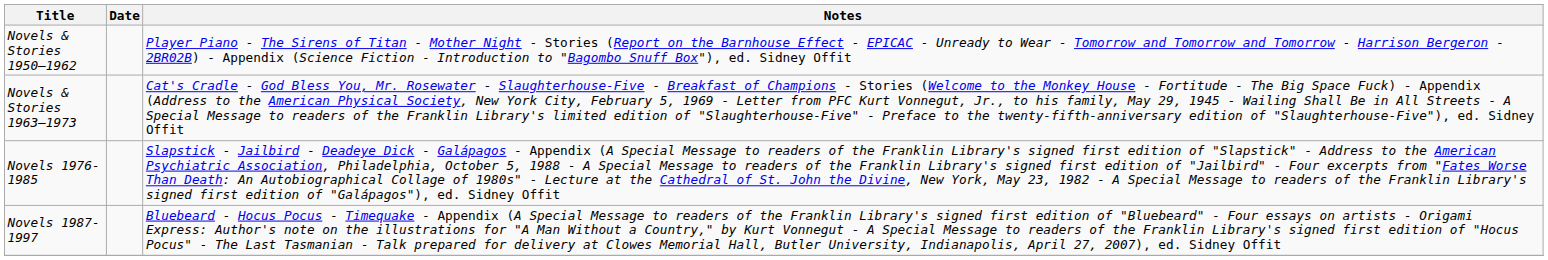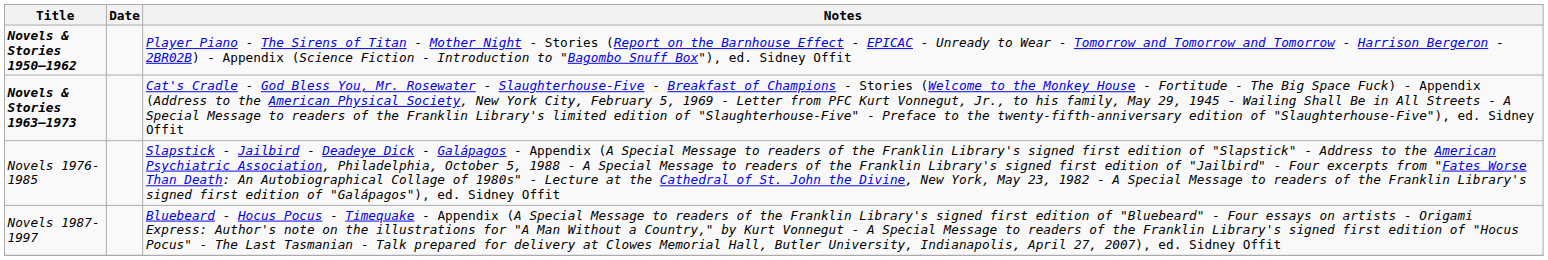(42, 50) normal -> (42, 50) bold
(42, 108) normal -> (42, 108) bold
